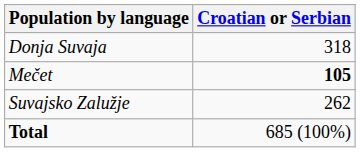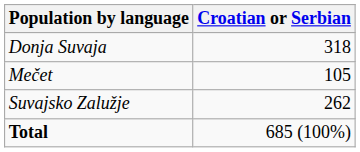(337, 75) bold -> (337, 75) normal
